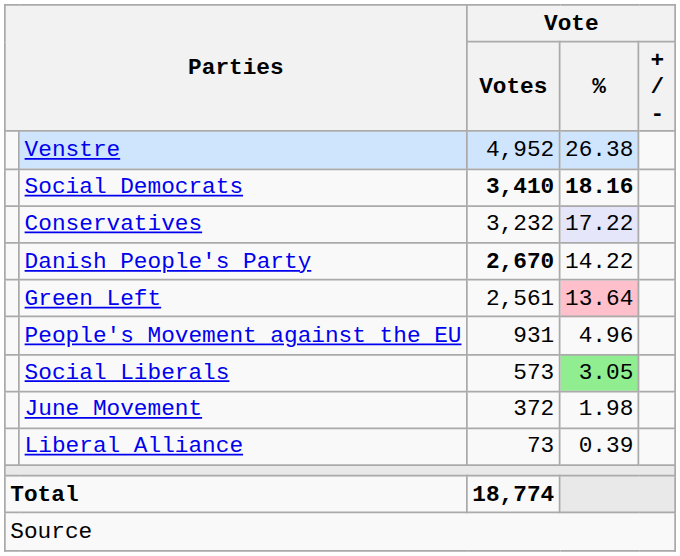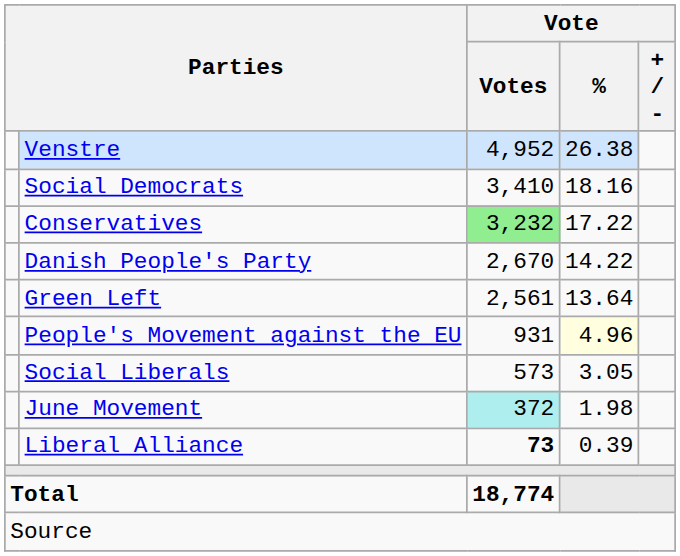(520, 187) bold -> (520, 187) normal
(599, 187) bold -> (599, 187) normal
(520, 224) no background -> (520, 224) lightgreen background
(599, 224) lavender background -> (599, 224) no background
(520, 261) bold -> (520, 261) normal
(599, 298) pink background -> (599, 298) no background
(606, 335) no background -> (606, 335) lightyellow background
(606, 373) lightgreen background -> (606, 373) no background
(534, 410) no background -> (534, 410) paleturquoise background
(541, 447) normal -> (541, 447) bold
